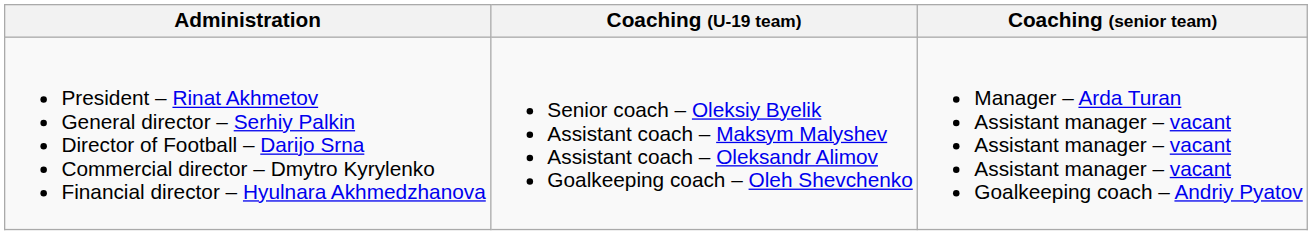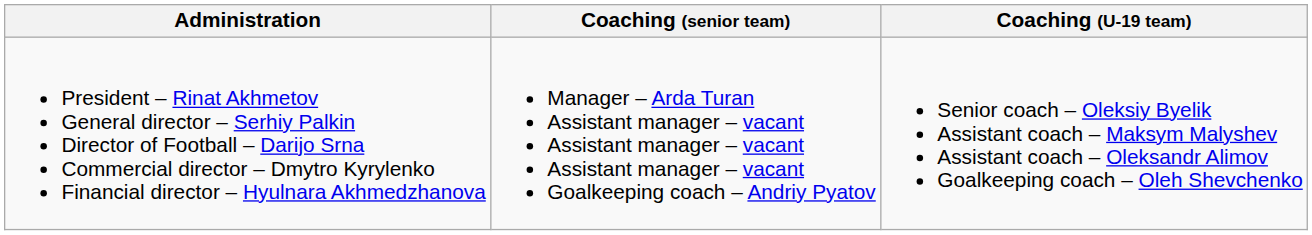columns swapped: (1113, 20) <-> (704, 20)
